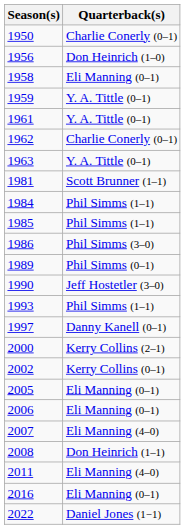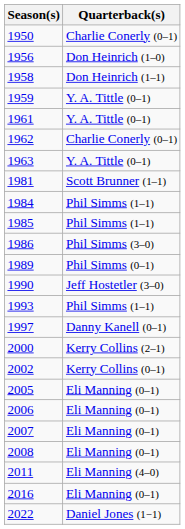(112, 77) Eli Manning (0–1) -> (115, 77) Don Heinrich (1–1)
(112, 431) Eli Manning (4–0) -> (112, 431) Eli Manning (0–1)
(115, 451) Don Heinrich (1–1) -> (112, 451) Eli Manning (0–1)
